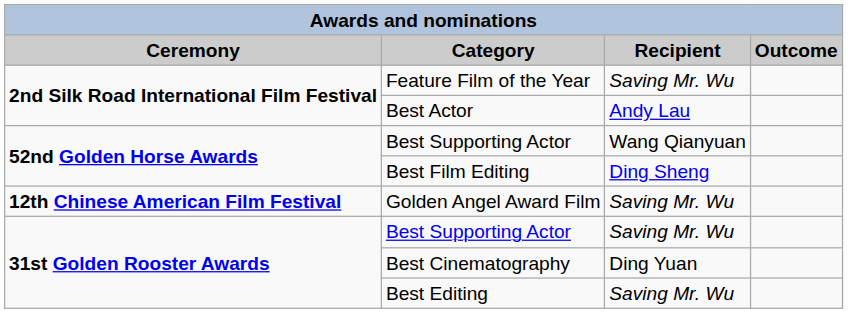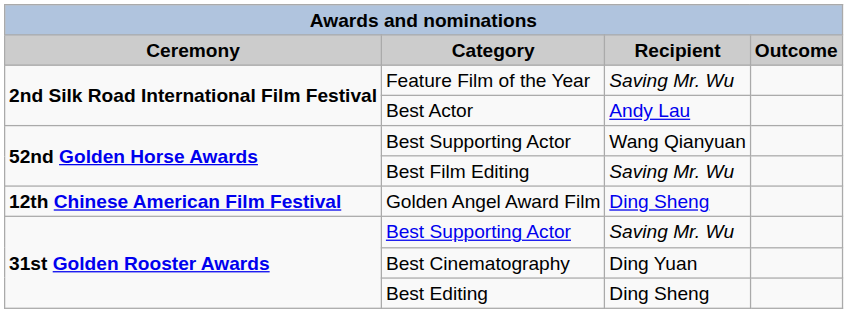(659, 172) Ding Sheng -> (672, 172) Saving Mr. Wu
(672, 202) Saving Mr. Wu -> (659, 202) Ding Sheng
(672, 293) Saving Mr. Wu -> (659, 293) Ding Sheng
